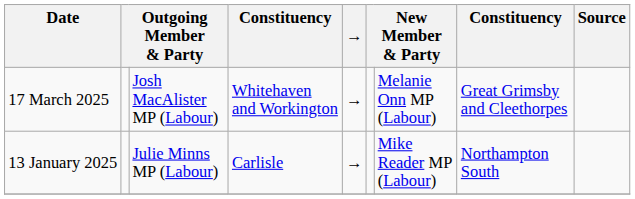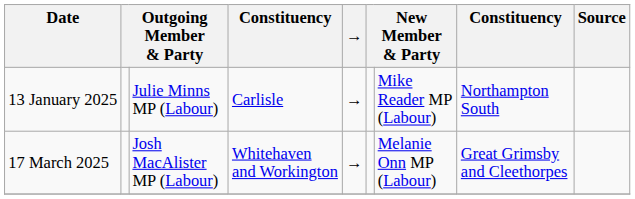rows swapped: (63, 162) <-> (59, 99)
